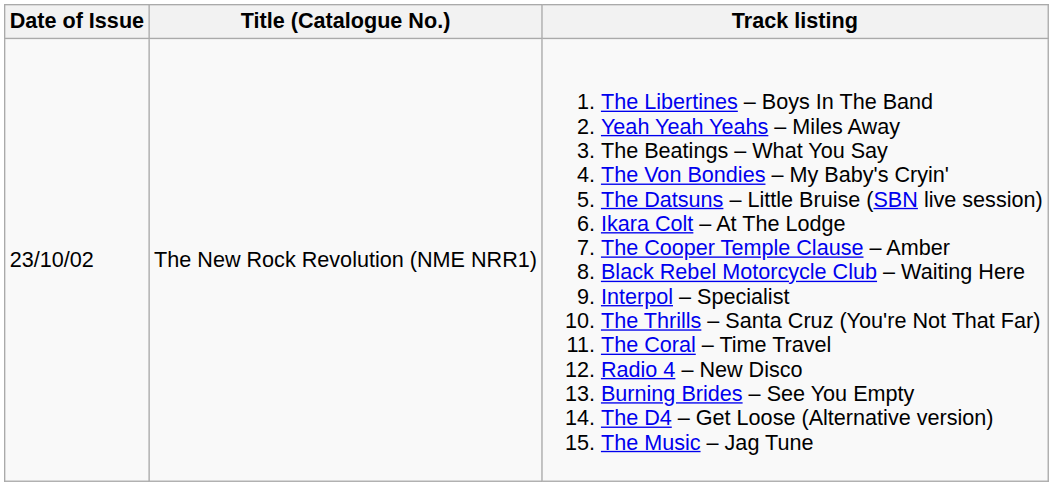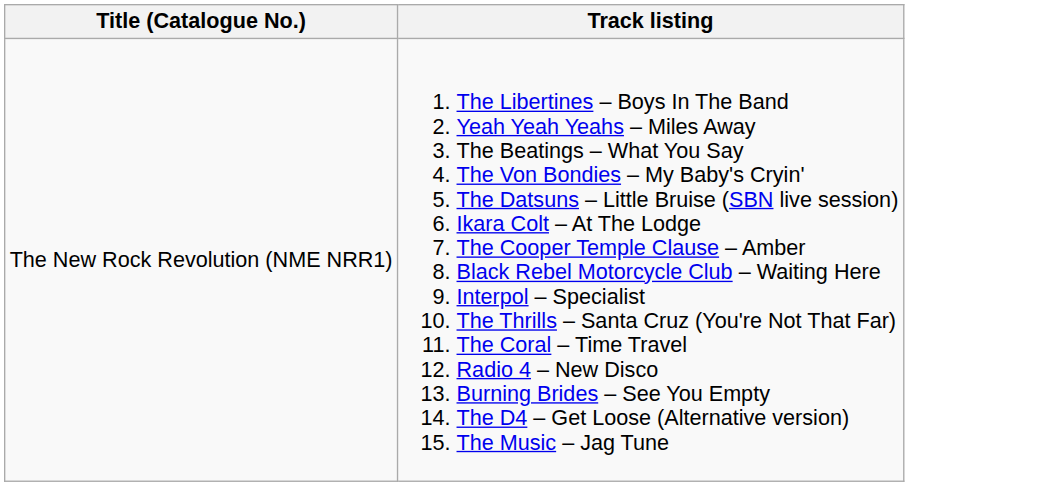- column: (77, 21)
